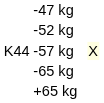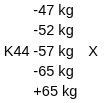(93, 51) lightyellow background -> (93, 51) no background
